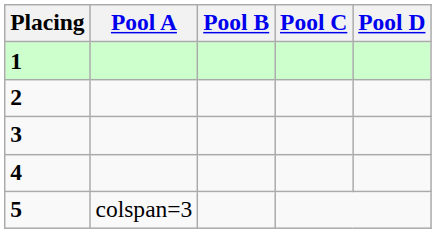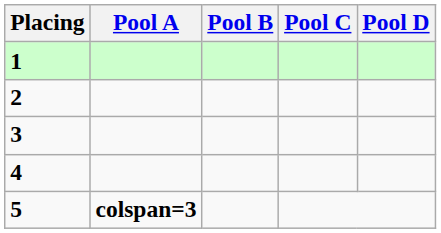(144, 209) normal -> (146, 209) bold
